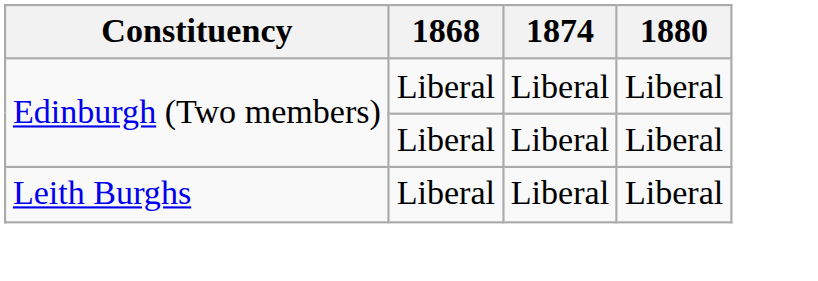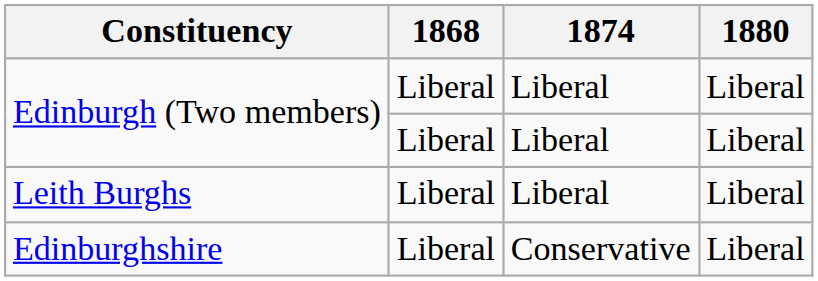+ row: (118, 247)
